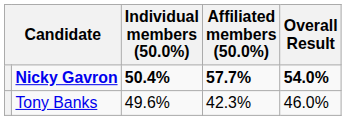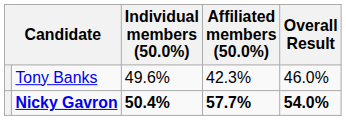rows swapped: (67, 77) <-> (56, 102)
